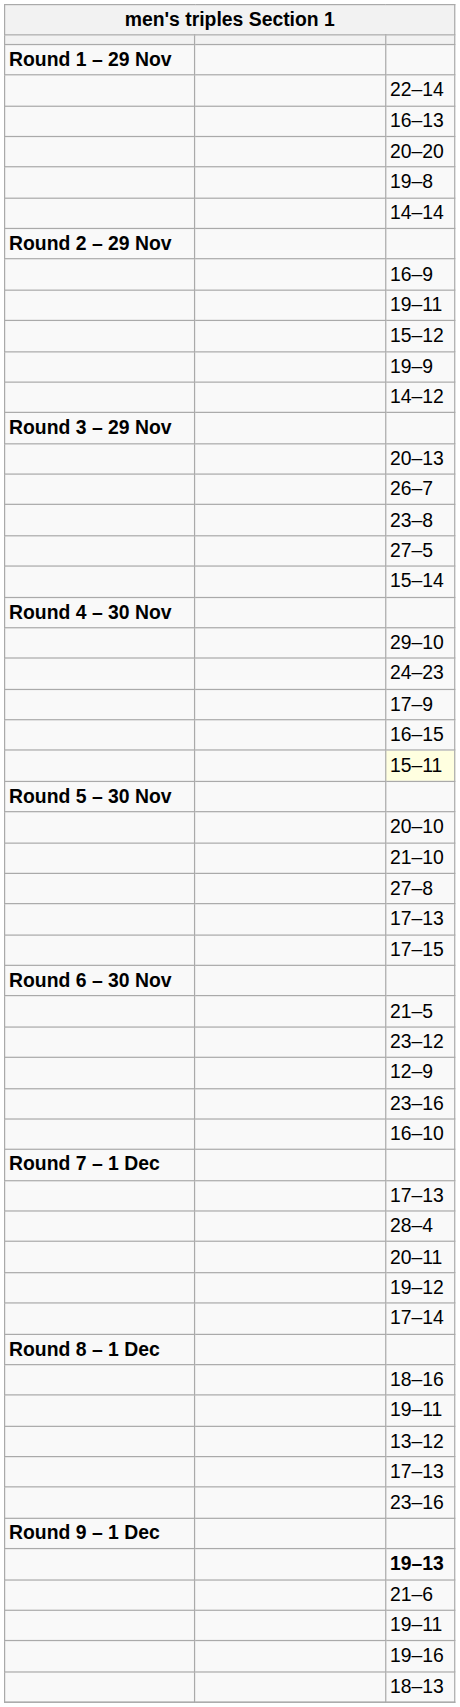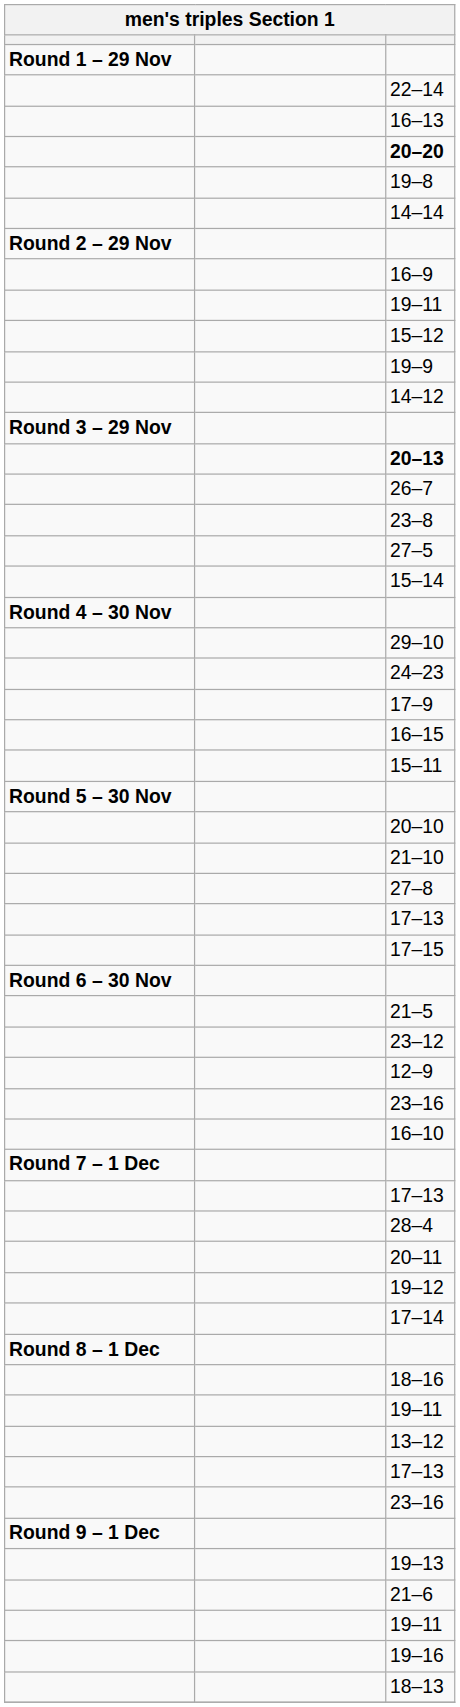(417, 151) normal -> (417, 151) bold
(417, 458) normal -> (417, 458) bold
(416, 765) lightyellow background -> (416, 765) no background
(417, 1563) bold -> (417, 1563) normal
